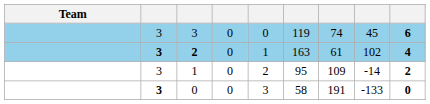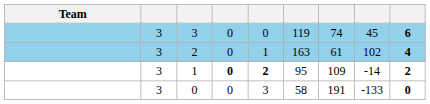(159, 52) bold -> (159, 52) normal
(194, 52) bold -> (194, 52) normal
(230, 71) normal -> (230, 71) bold
(266, 71) normal -> (266, 71) bold
(159, 90) bold -> (159, 90) normal
